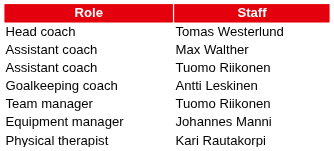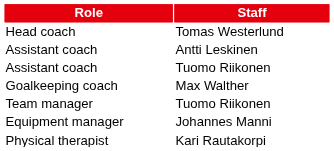(212, 50) Max Walther -> (217, 50) Antti Leskinen
(217, 86) Antti Leskinen -> (212, 86) Max Walther
